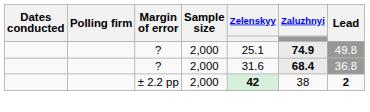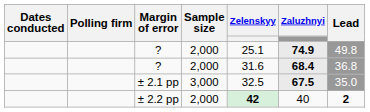+ row: (158, 83)
(303, 83) 38 -> (303, 99) 40
